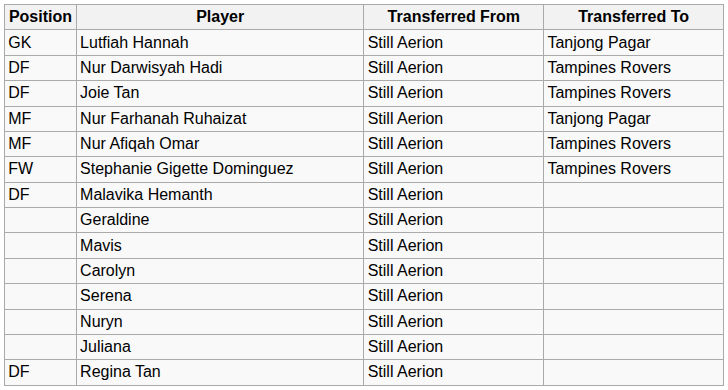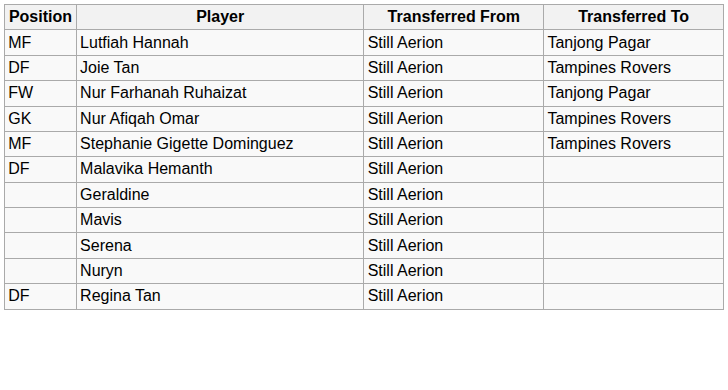(20, 42) GK -> (20, 42) MF
- row: (151, 67)
(20, 118) MF -> (21, 93) FW
(20, 144) MF -> (20, 118) GK
(21, 169) FW -> (20, 144) MF
- row: (108, 270)
- row: (105, 347)
